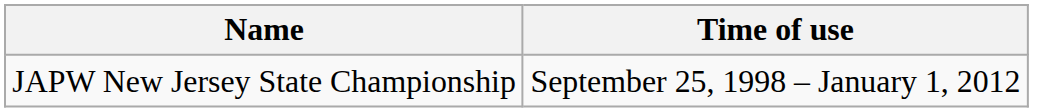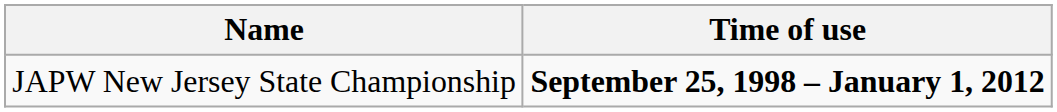(775, 80) normal -> (788, 80) bold
